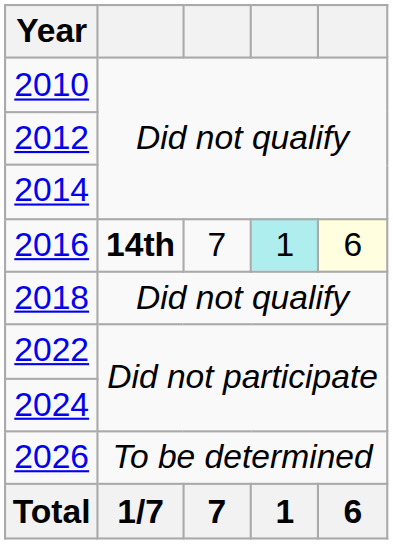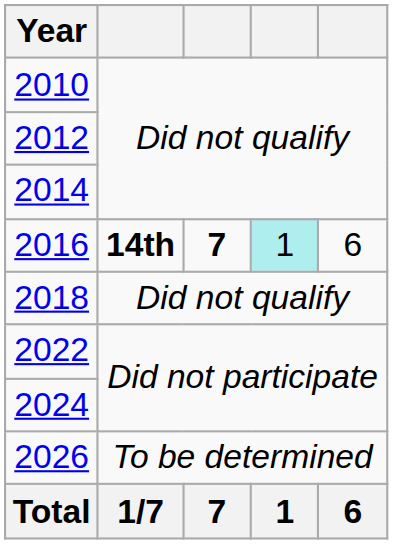(217, 244) normal -> (217, 244) bold
(353, 244) lightyellow background -> (353, 244) no background
